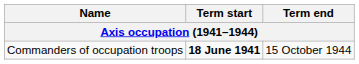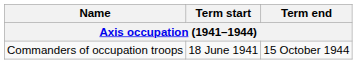(224, 50) bold -> (223, 50) normal
